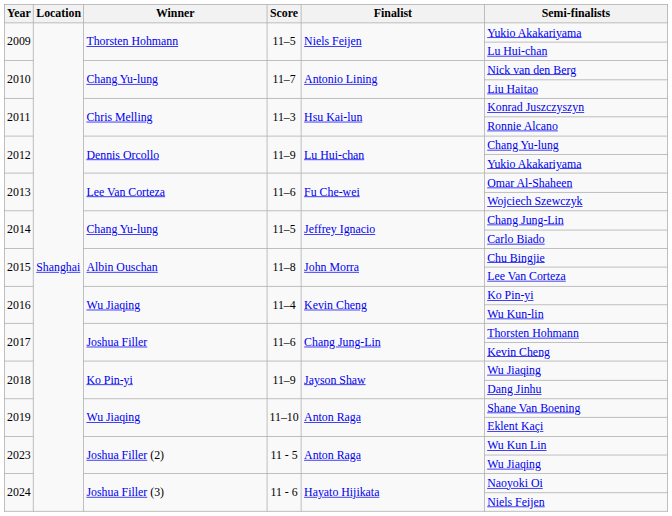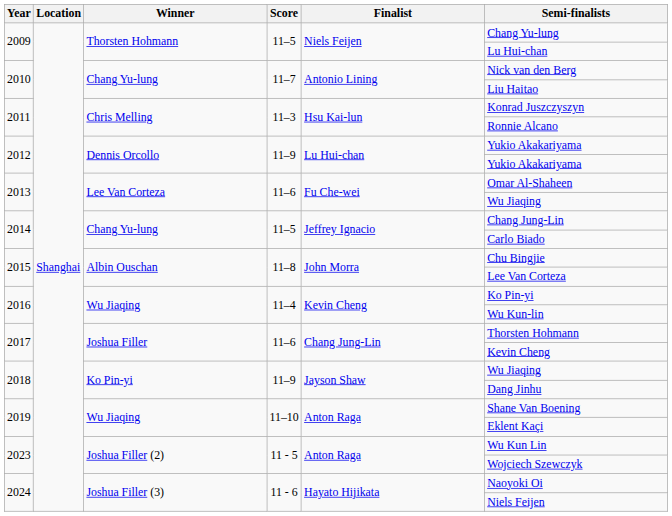(534, 32) Yukio Akakariyama -> (523, 32) Chang Yu-lung
(523, 145) Chang Yu-lung -> (534, 145) Yukio Akakariyama
(535, 201) Wojciech Szewczyk -> (514, 201) Wu Jiaqing
(514, 464) Wu Jiaqing -> (535, 464) Wojciech Szewczyk
